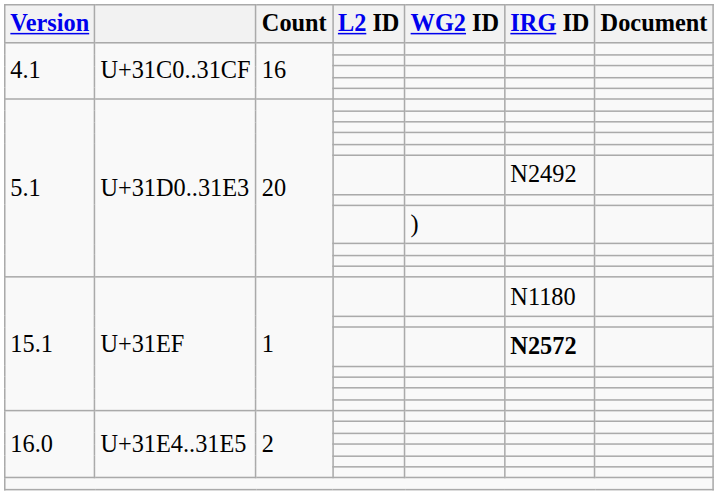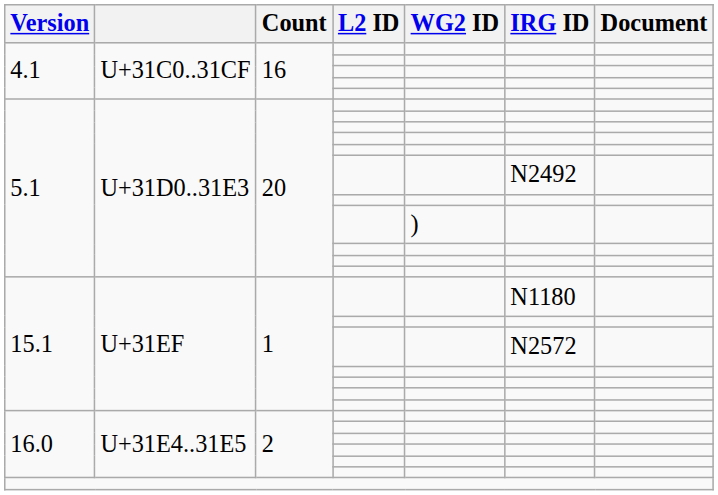(543, 346) bold -> (543, 346) normal
